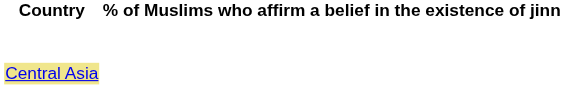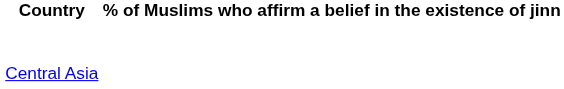(52, 73) khaki background -> (52, 73) no background
